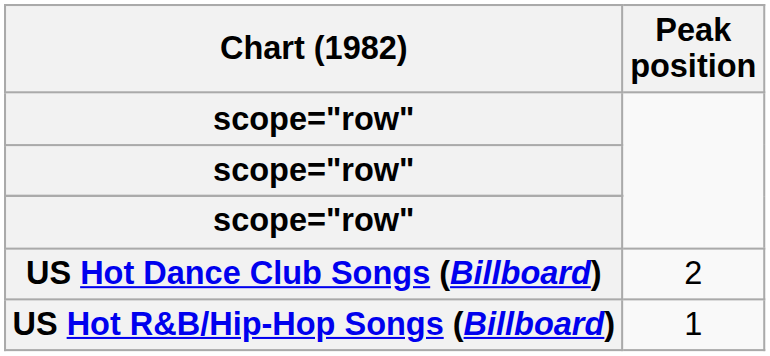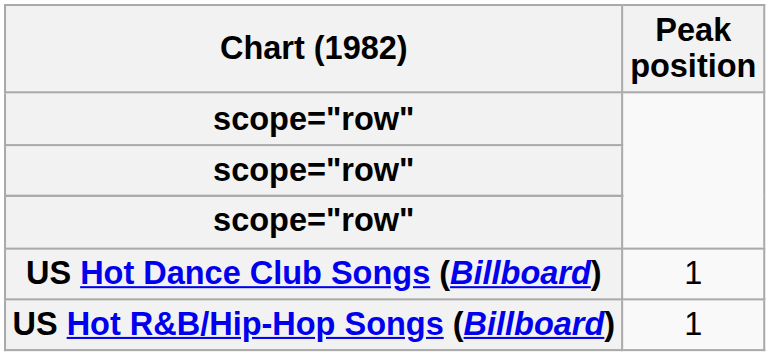(693, 272) 2 -> (693, 272) 1
